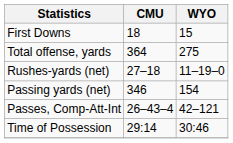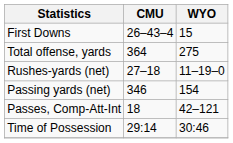(133, 33) 18 -> (150, 33) 26–43–4
(150, 109) 26–43–4 -> (133, 109) 18
